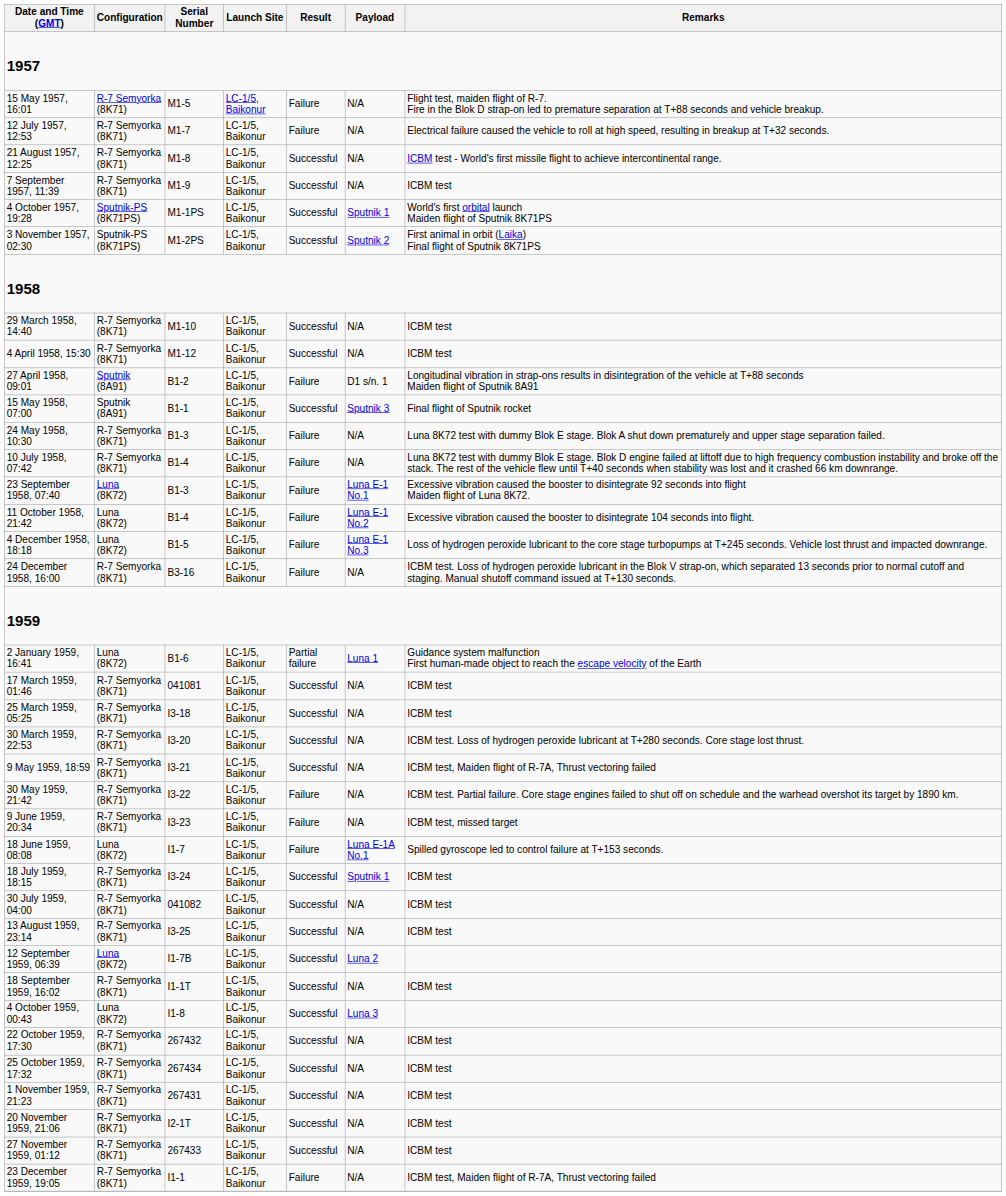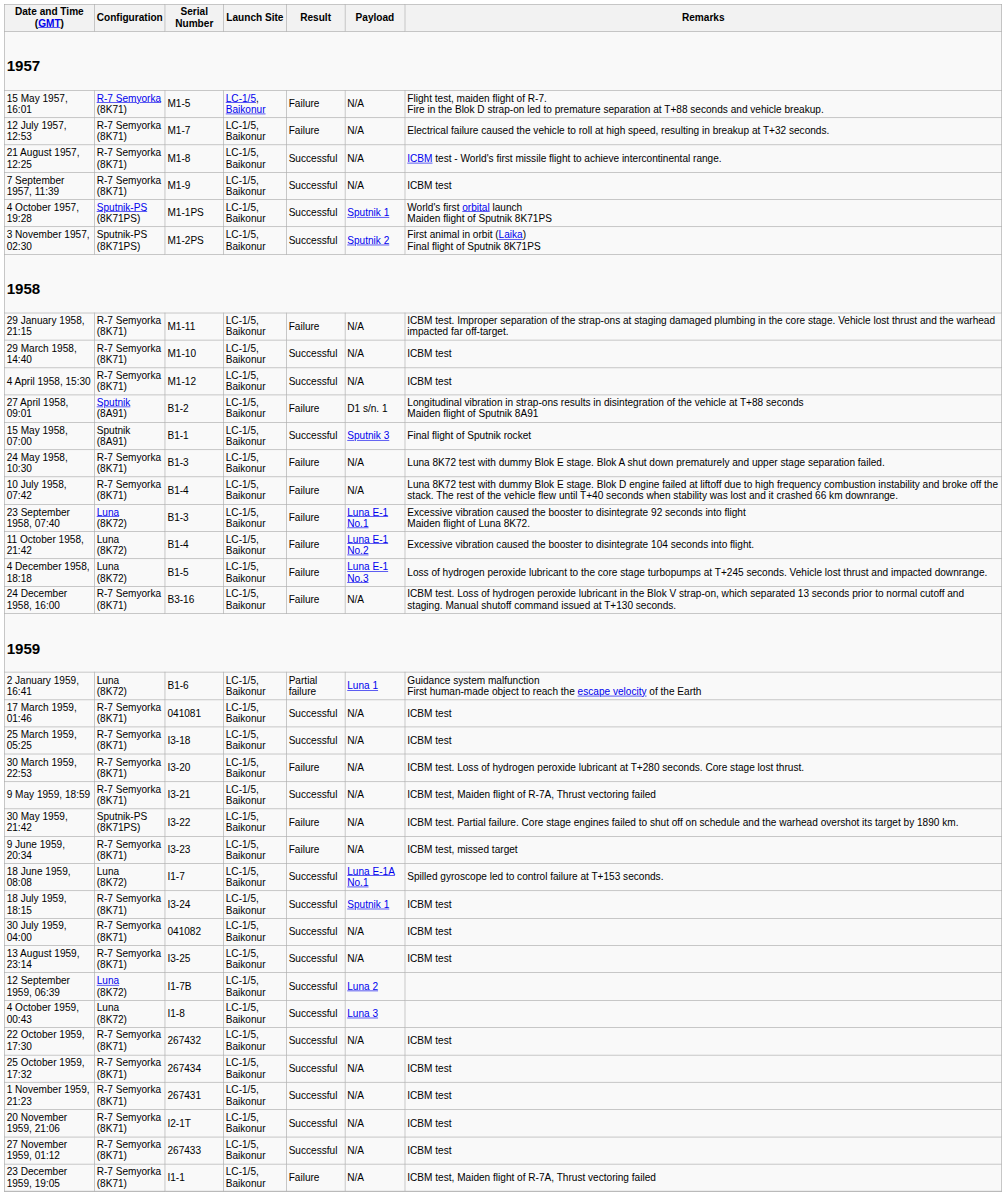+ row: (46, 326)
(313, 740) Successful -> (304, 768) Failure
(129, 795) R-7 Semyorka (8K71) -> (122, 822) Sputnik-PS (8K71PS)
(304, 850) Failure -> (313, 877) Successful
- row: (38, 986)
